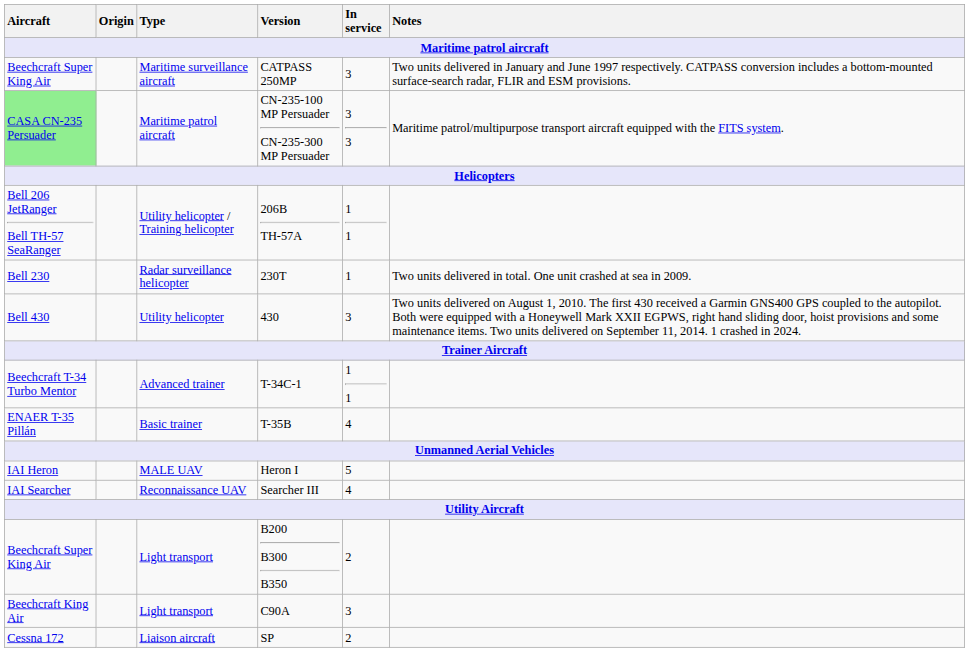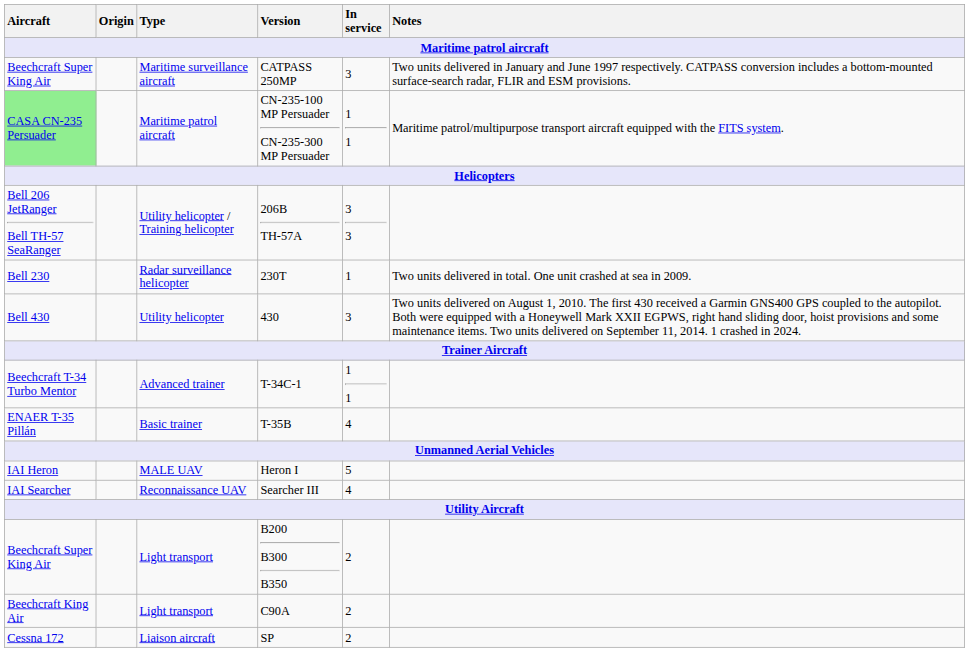(366, 128) 3 3 -> (366, 128) 1 1
(366, 222) 1 1 -> (366, 222) 3 3
(348, 611) 3 -> (348, 611) 2
